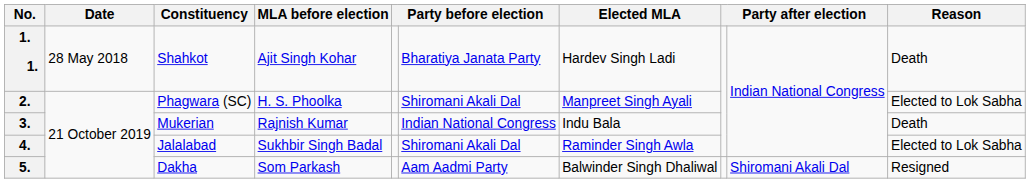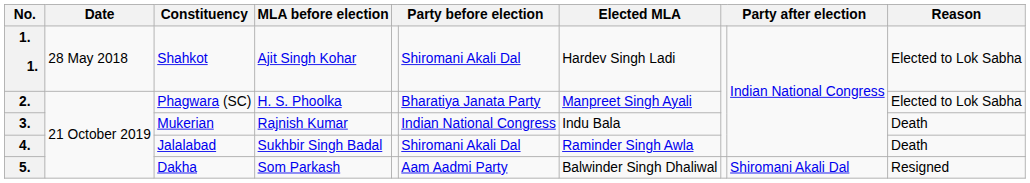(471, 58) Bharatiya Janata Party -> (461, 58) Shiromani Akali Dal
(909, 58) Death -> (956, 58) Elected to Lok Sabha
(461, 102) Shiromani Akali Dal -> (471, 102) Bharatiya Janata Party
(956, 145) Elected to Lok Sabha -> (909, 145) Death
